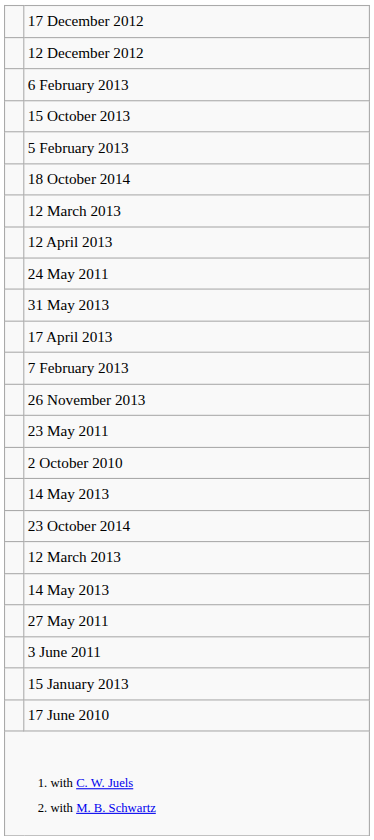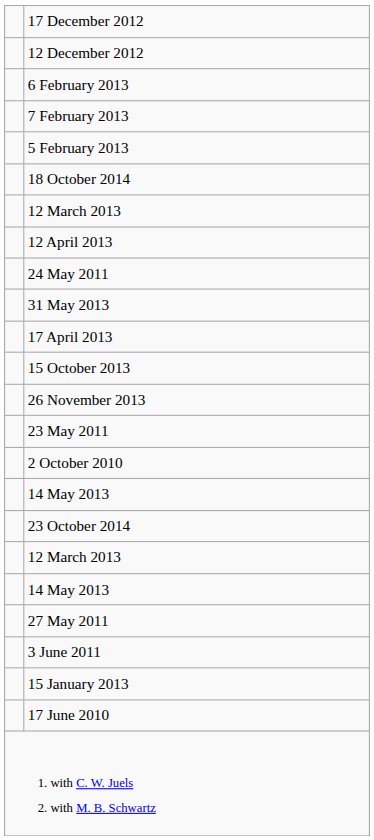(79, 116) 15 October 2013 -> (78, 116) 7 February 2013
(78, 368) 7 February 2013 -> (79, 368) 15 October 2013
